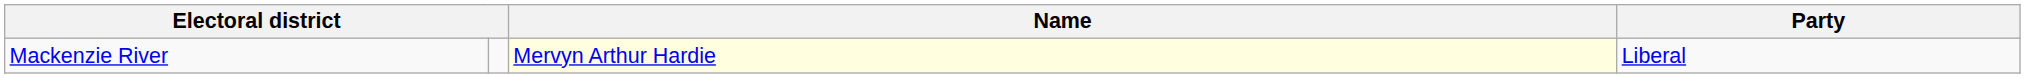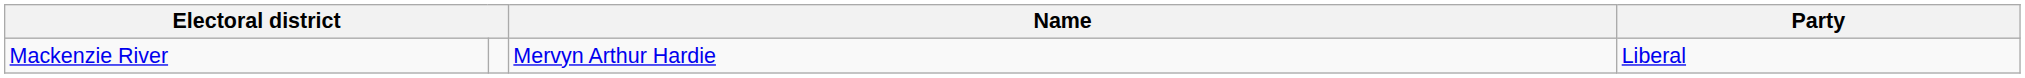(615, 55) lightyellow background -> (615, 55) no background
